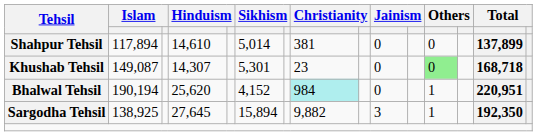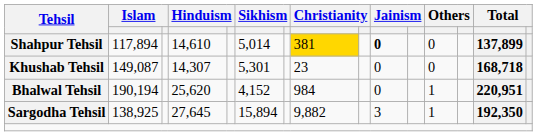(304, 44) no background -> (304, 44) gold background
(378, 44) normal -> (378, 44) bold
(432, 67) lightgreen background -> (432, 67) no background
(304, 90) paleturquoise background -> (304, 90) no background
